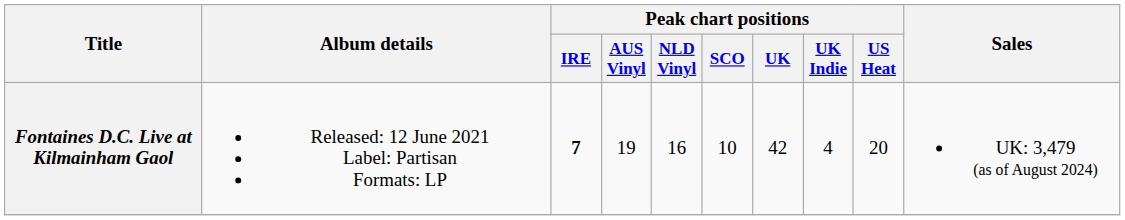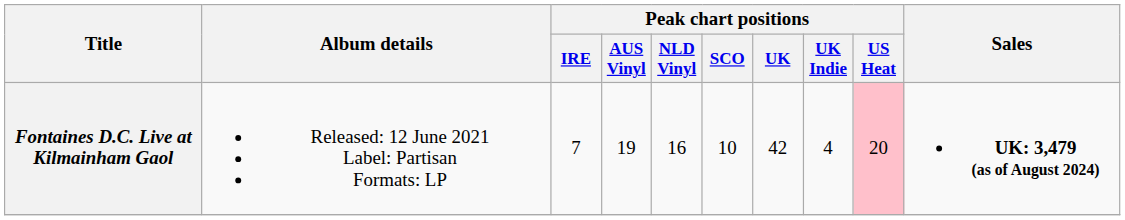(576, 148) bold -> (576, 148) normal
(879, 148) no background -> (879, 148) pink background
(1012, 159) normal -> (1012, 159) bold
